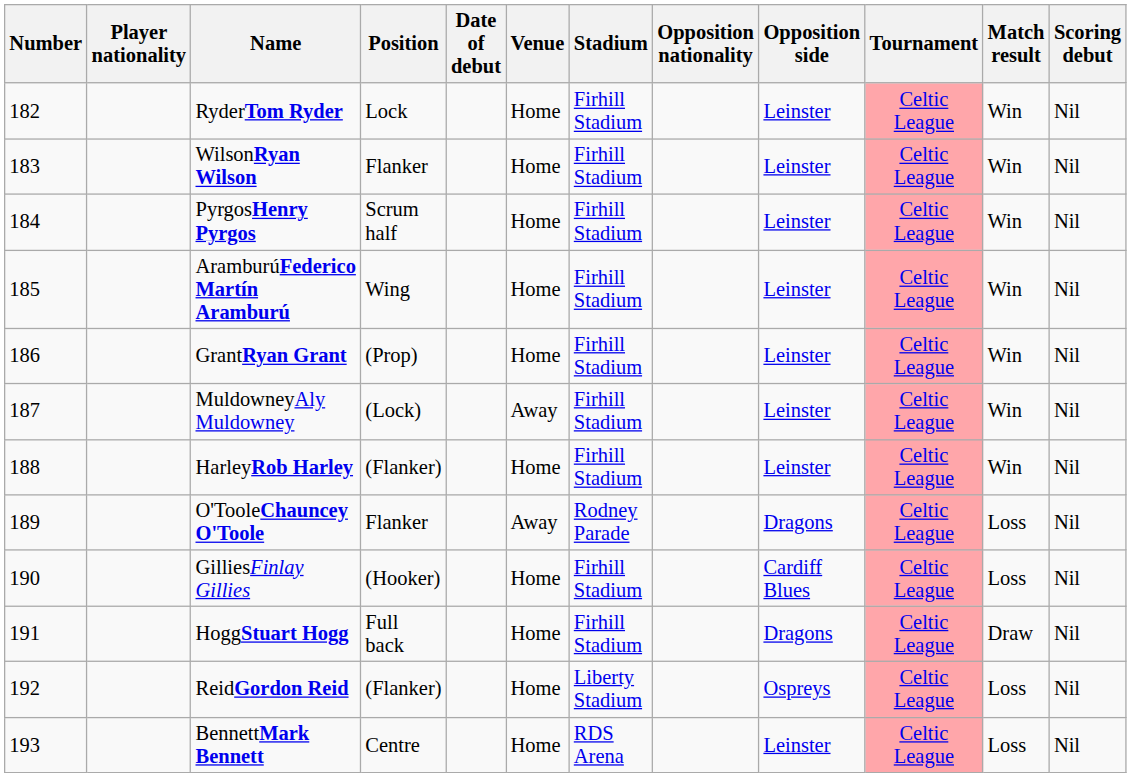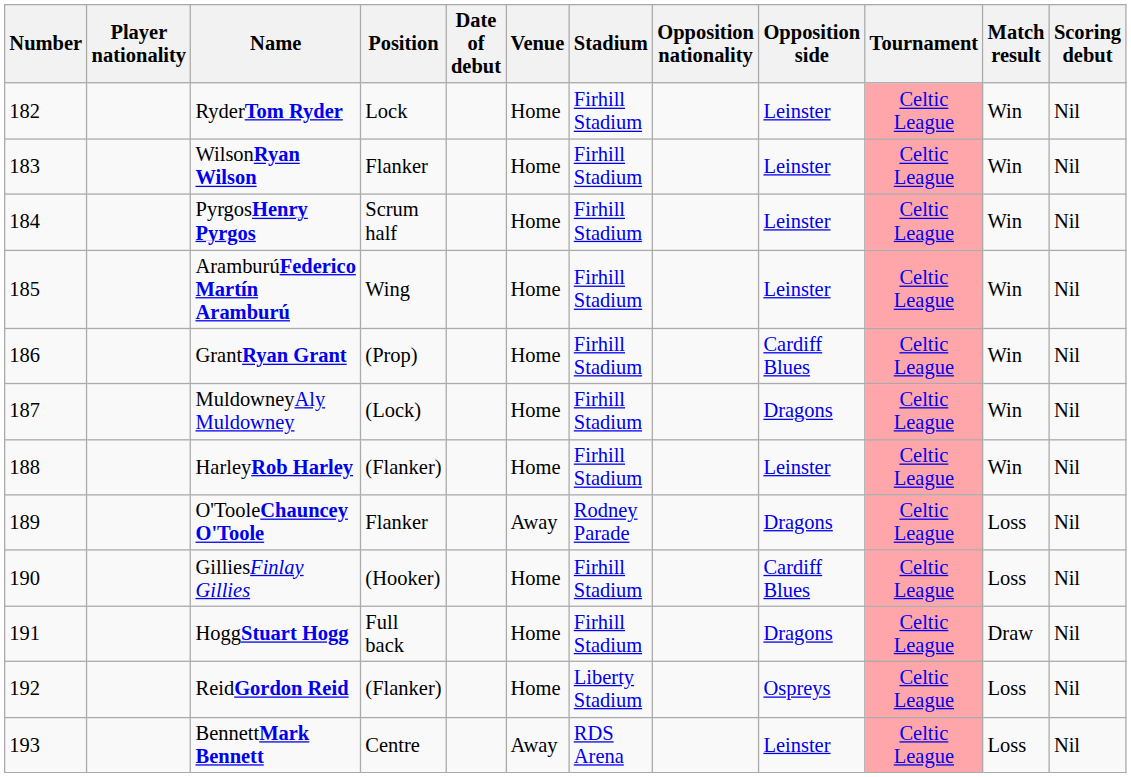(797, 355) Leinster -> (793, 355) Cardiff Blues
(534, 411) Away -> (536, 411) Home
(797, 411) Leinster -> (798, 411) Dragons
(536, 744) Home -> (534, 744) Away
